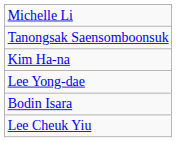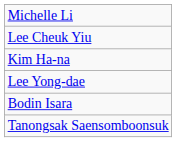(88, 37) Tanongsak Saensomboonsuk -> (50, 37) Lee Cheuk Yiu
(50, 125) Lee Cheuk Yiu -> (88, 125) Tanongsak Saensomboonsuk
